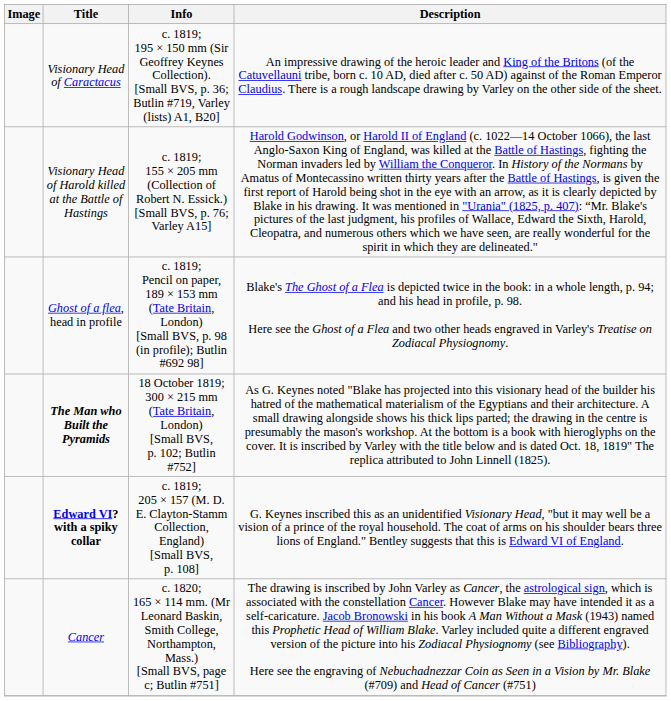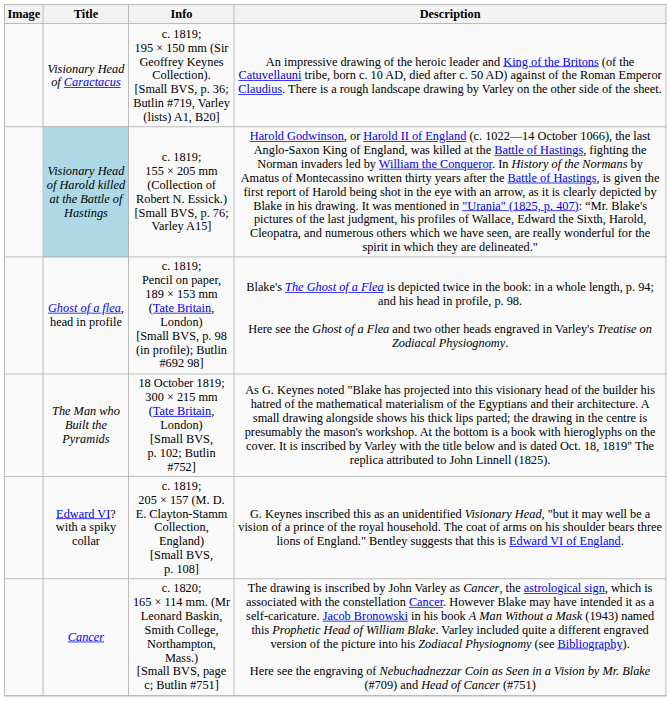(86, 191) no background -> (86, 191) lightblue background
(86, 425) bold -> (86, 425) normal
(86, 527) bold -> (86, 527) normal
